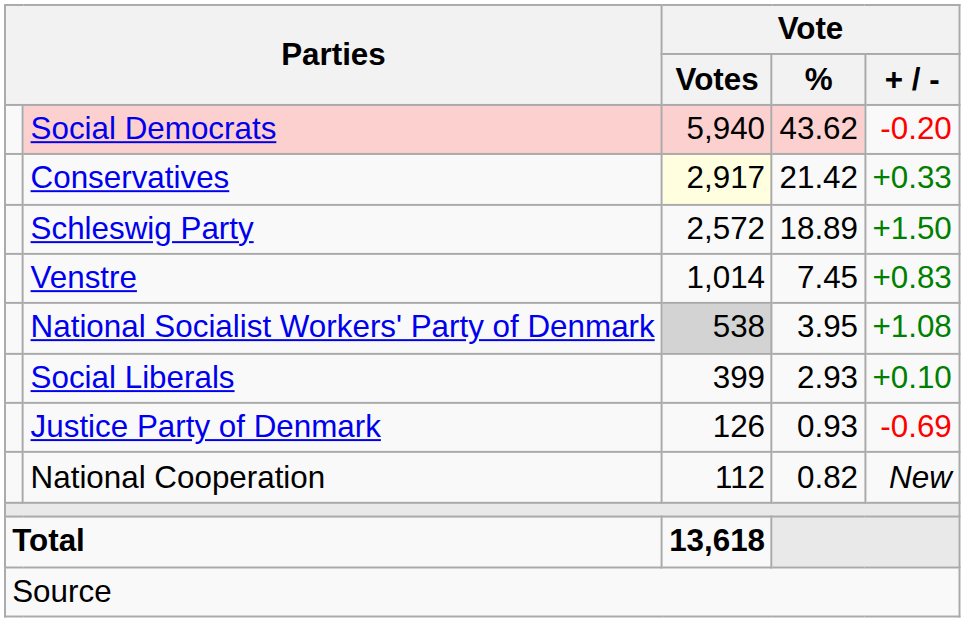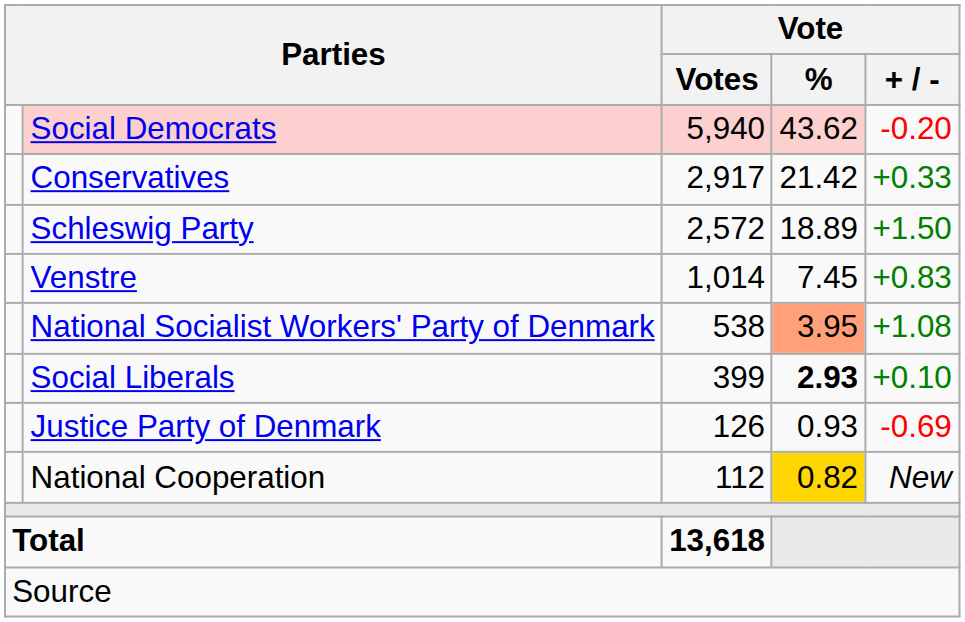(726, 178) lightyellow background -> (726, 178) no background
(739, 327) lightgrey background -> (739, 327) no background
(827, 327) no background -> (827, 327) lightsalmon background
(827, 377) normal -> (827, 377) bold
(827, 476) no background -> (827, 476) gold background
